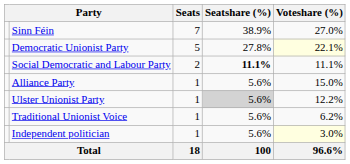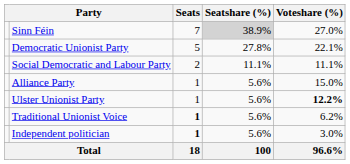(257, 30) no background -> (257, 30) lightgrey background
(329, 47) lightyellow background -> (329, 47) no background
(256, 64) bold -> (257, 64) normal
(260, 99) lightgrey background -> (260, 99) no background
(329, 99) normal -> (328, 99) bold
(197, 116) normal -> (197, 116) bold
(197, 133) normal -> (197, 133) bold
(331, 133) lightyellow background -> (331, 133) no background
